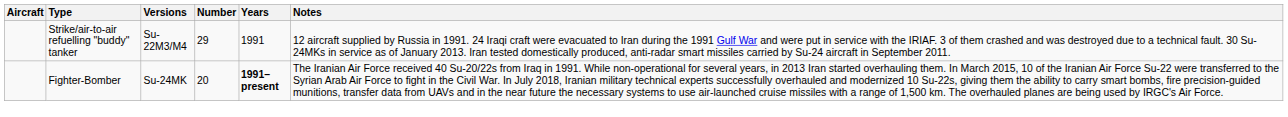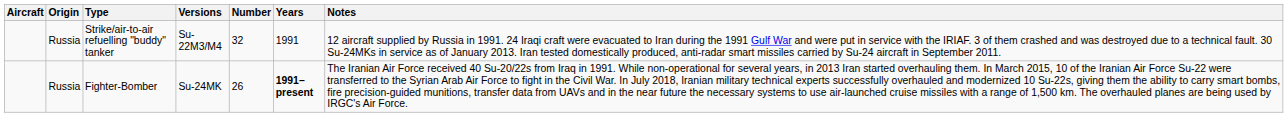+ column: (64, 12)
(203, 40) 29 -> (237, 40) 32
(203, 80) 20 -> (237, 86) 26
